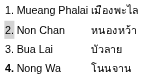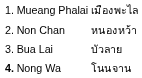(9, 29) lightgrey background -> (9, 29) no background
